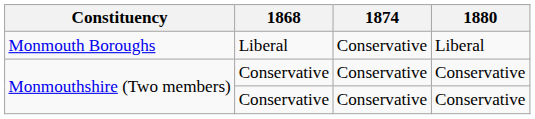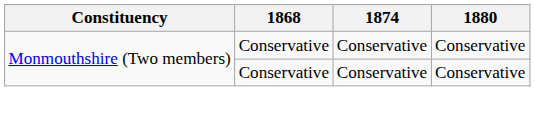- row: (82, 45)
